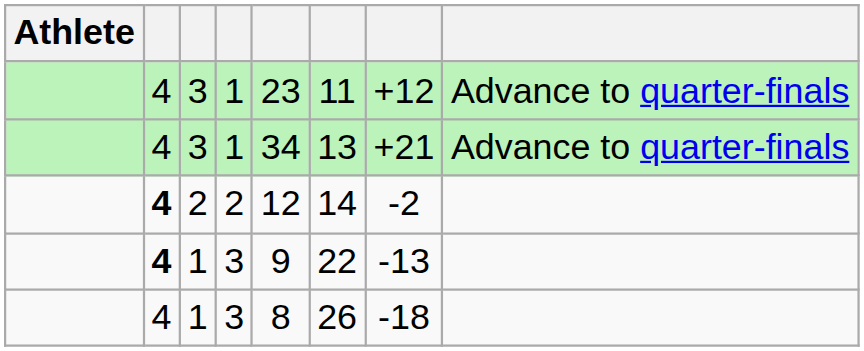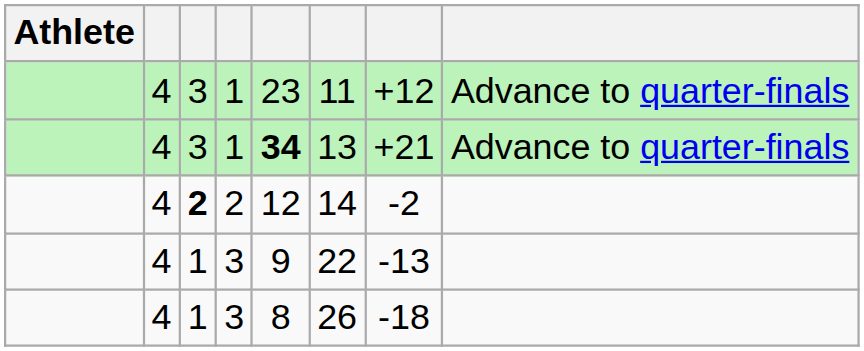(281, 146) normal -> (281, 146) bold
(161, 203) bold -> (161, 203) normal
(198, 203) normal -> (198, 203) bold
(161, 260) bold -> (161, 260) normal
